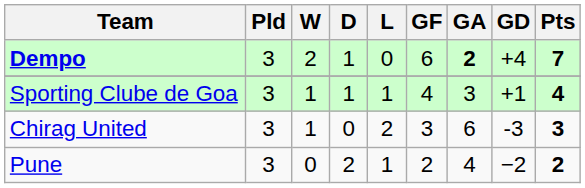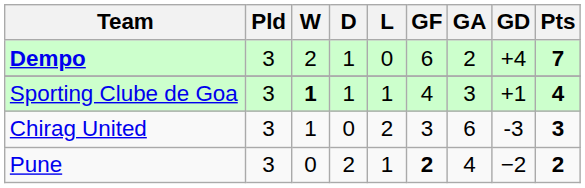(470, 57) bold -> (470, 57) normal
(310, 93) normal -> (310, 93) bold
(427, 164) normal -> (427, 164) bold
